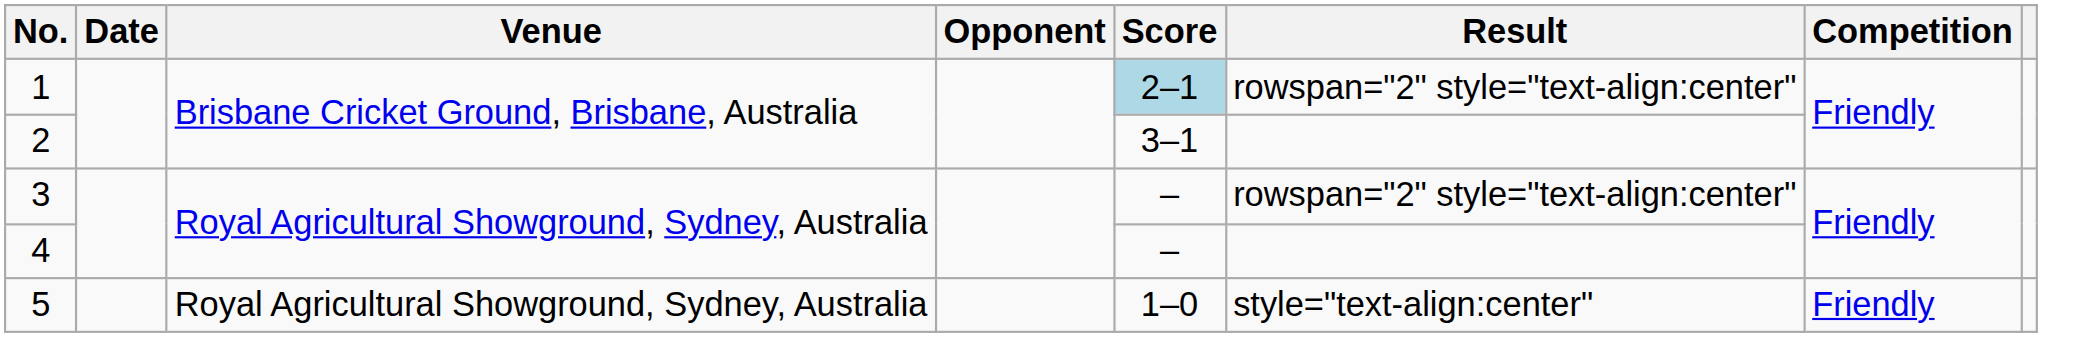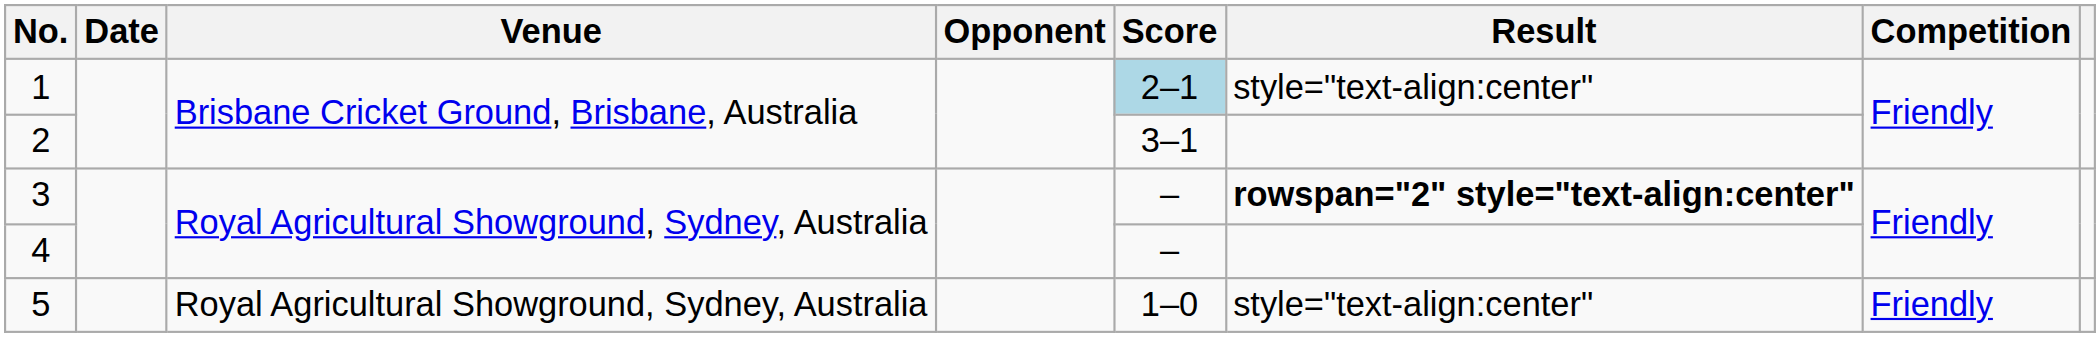(1515, 86) rowspan="2" style="text-align:center" -> (1413, 86) style="text-align:center"
(1515, 195) normal -> (1544, 195) bold
